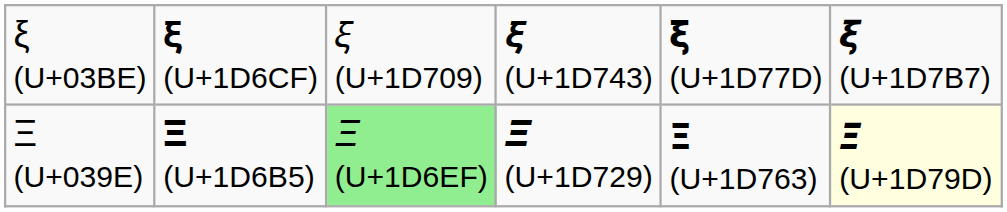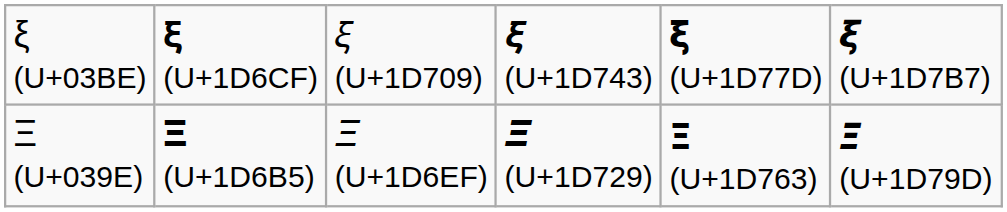(411, 154) lightgreen background -> (411, 154) no background
(916, 156) lightyellow background -> (916, 156) no background
